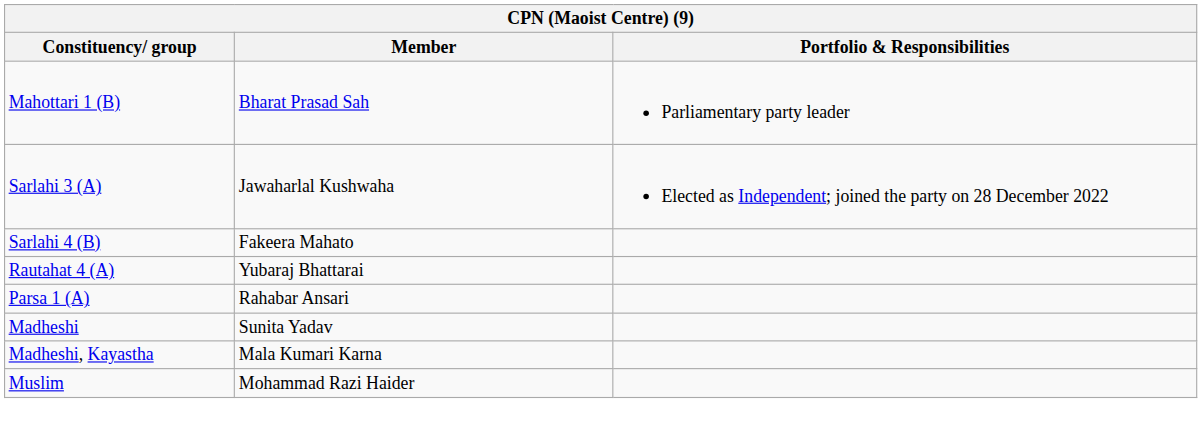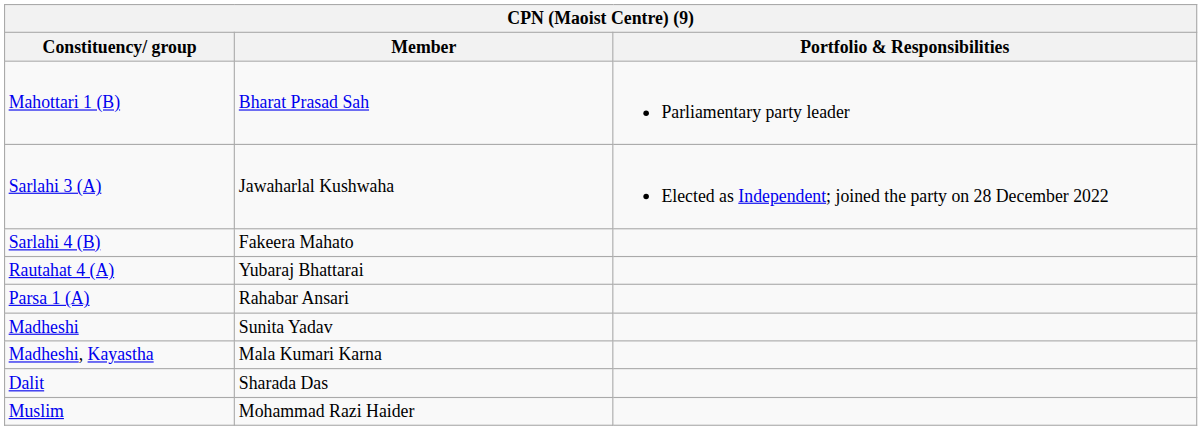+ row: (26, 383)
